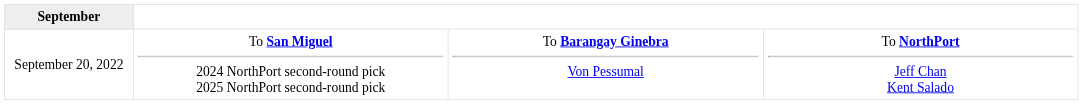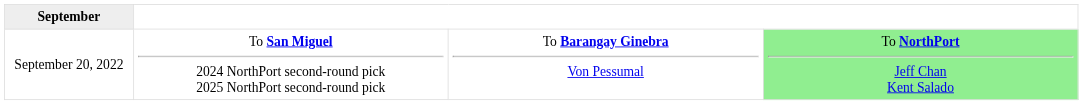(921, 64) no background -> (921, 64) lightgreen background
